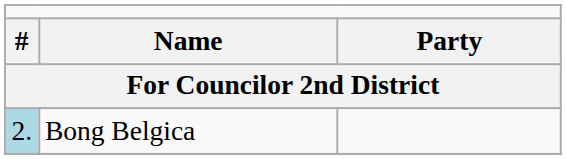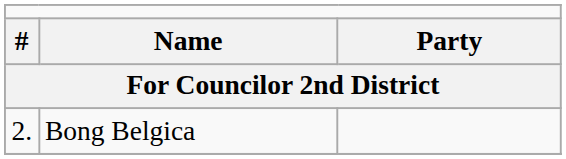(22, 131) lightblue background -> (22, 131) no background
